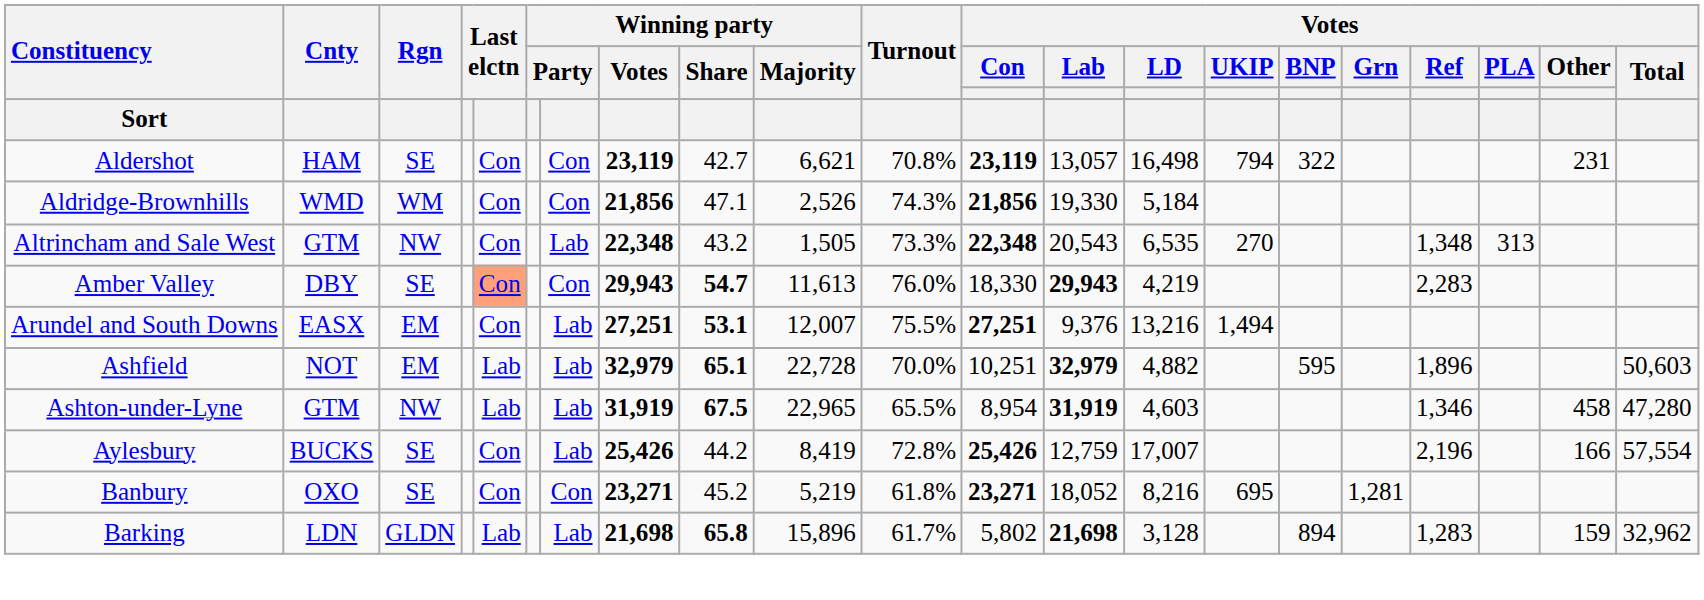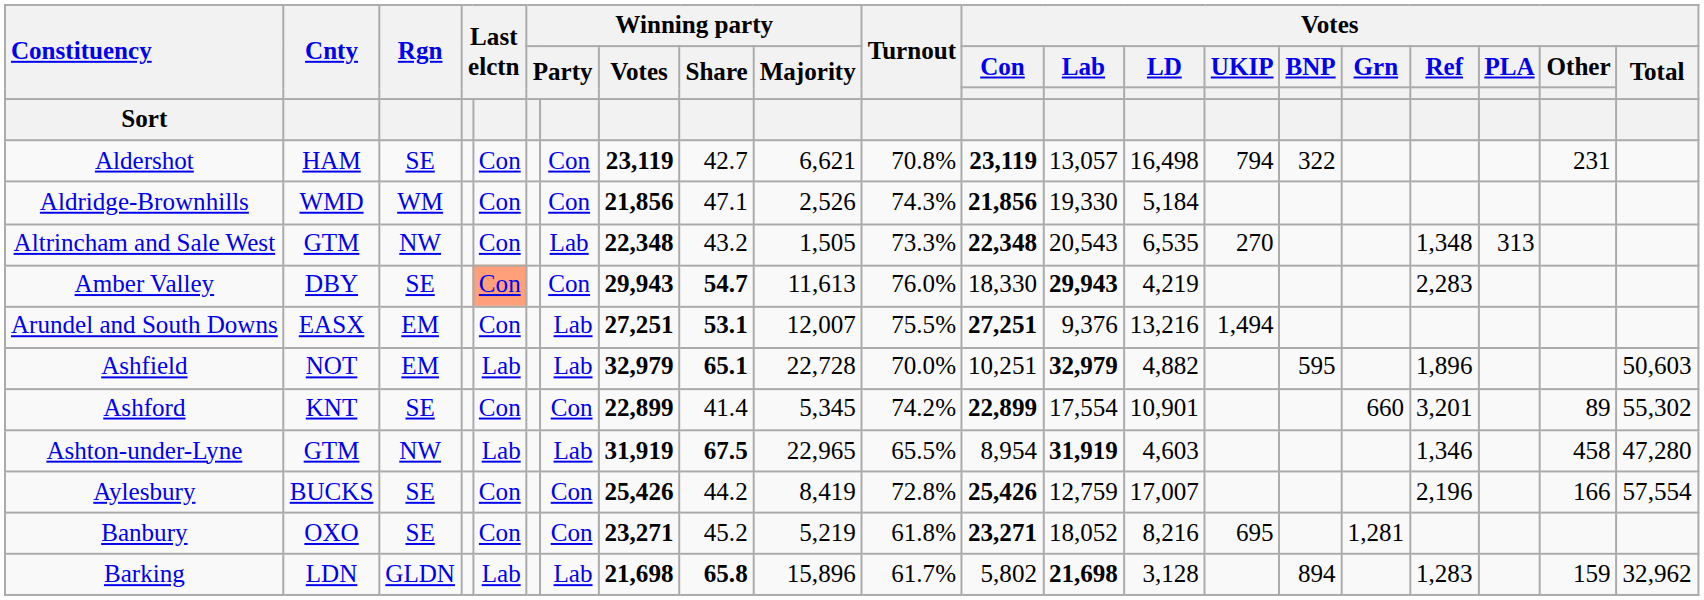+ row: (144, 409)
(573, 450) Lab -> (572, 491) Con
